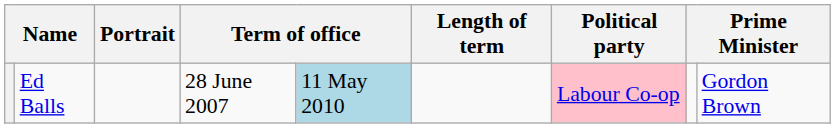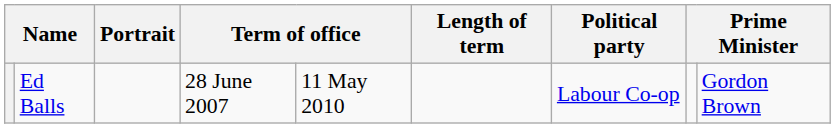(334, 92) lightblue background -> (334, 92) no background
(618, 92) pink background -> (618, 92) no background
